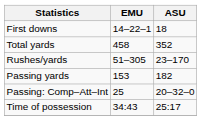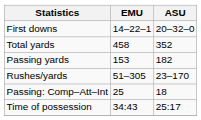(161, 29) 18 -> (175, 29) 20–32–0
rows swapped: (37, 60) <-> (38, 76)
(175, 91) 20–32–0 -> (161, 91) 18
